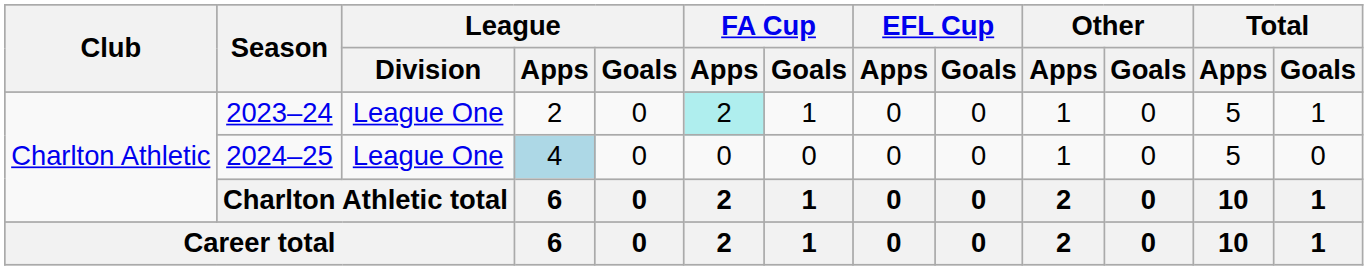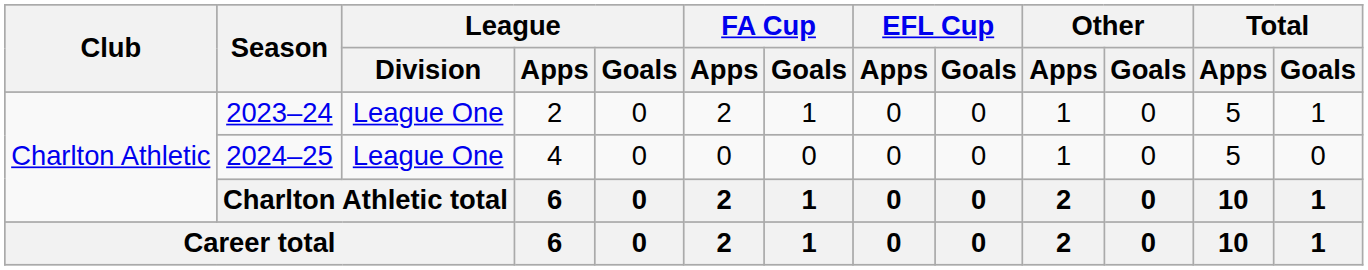(724, 112) paleturquoise background -> (724, 112) no background
(555, 156) lightblue background -> (555, 156) no background
